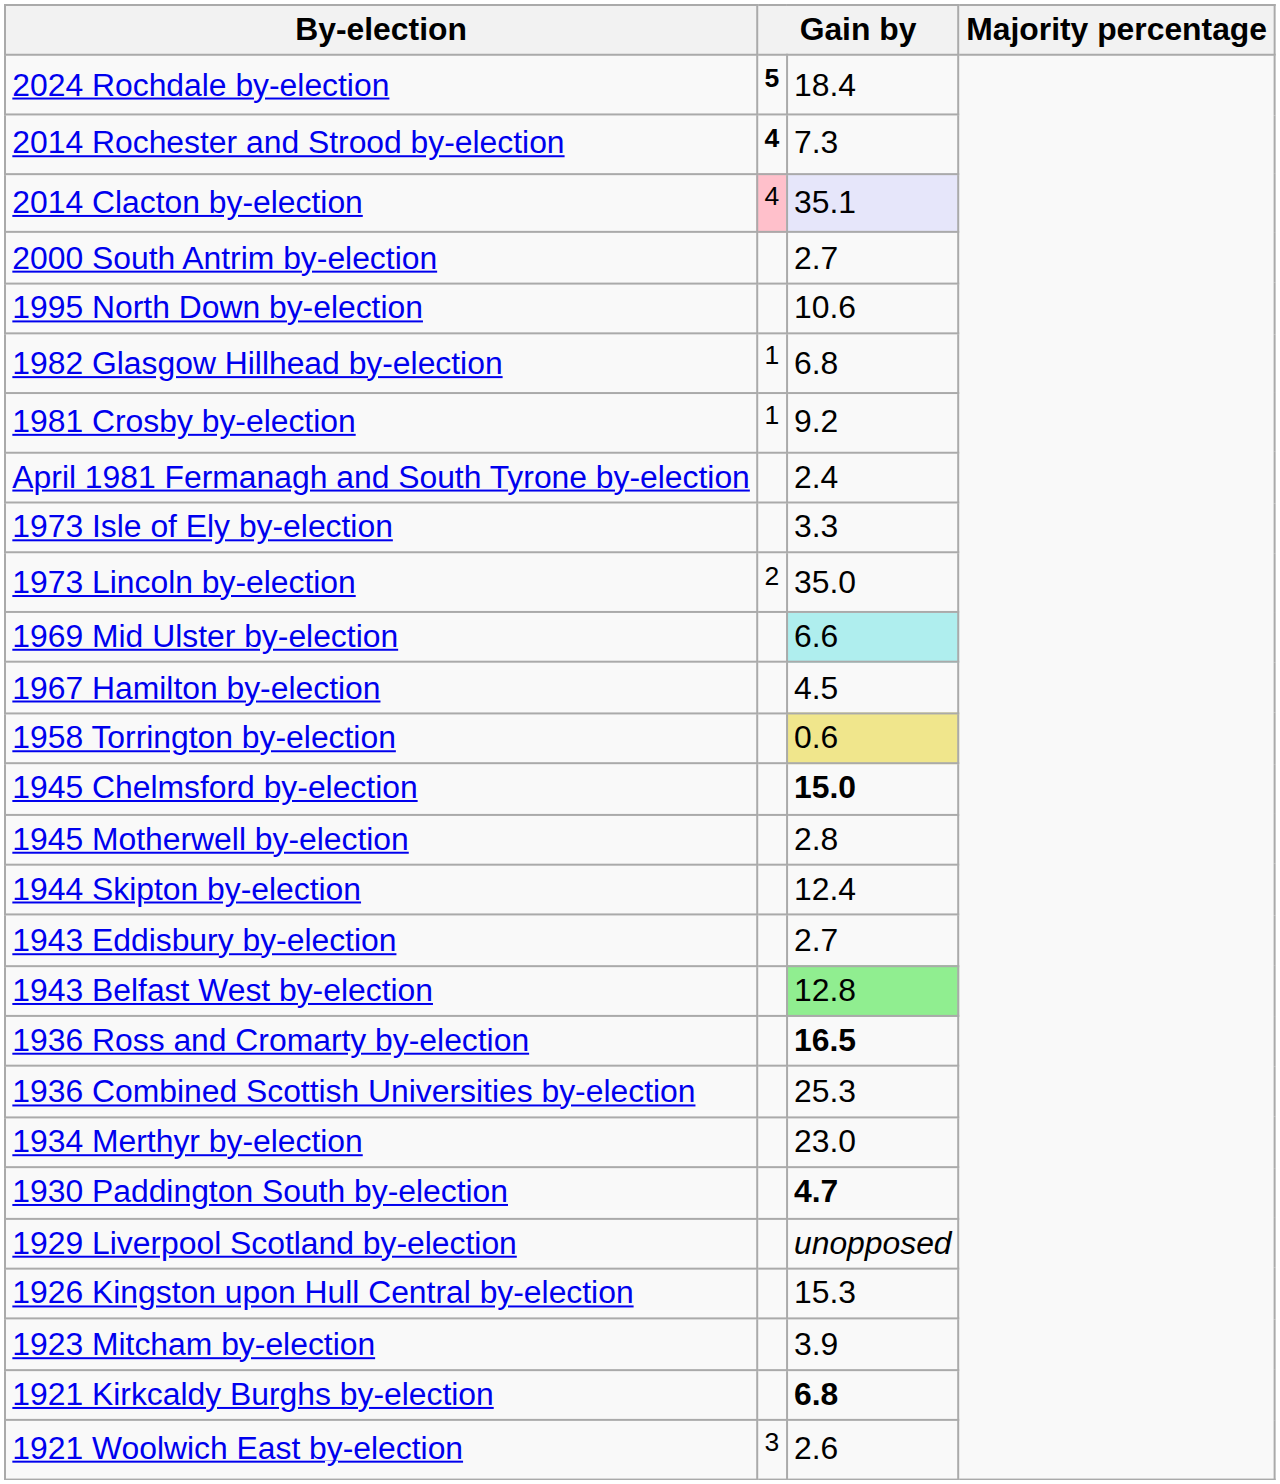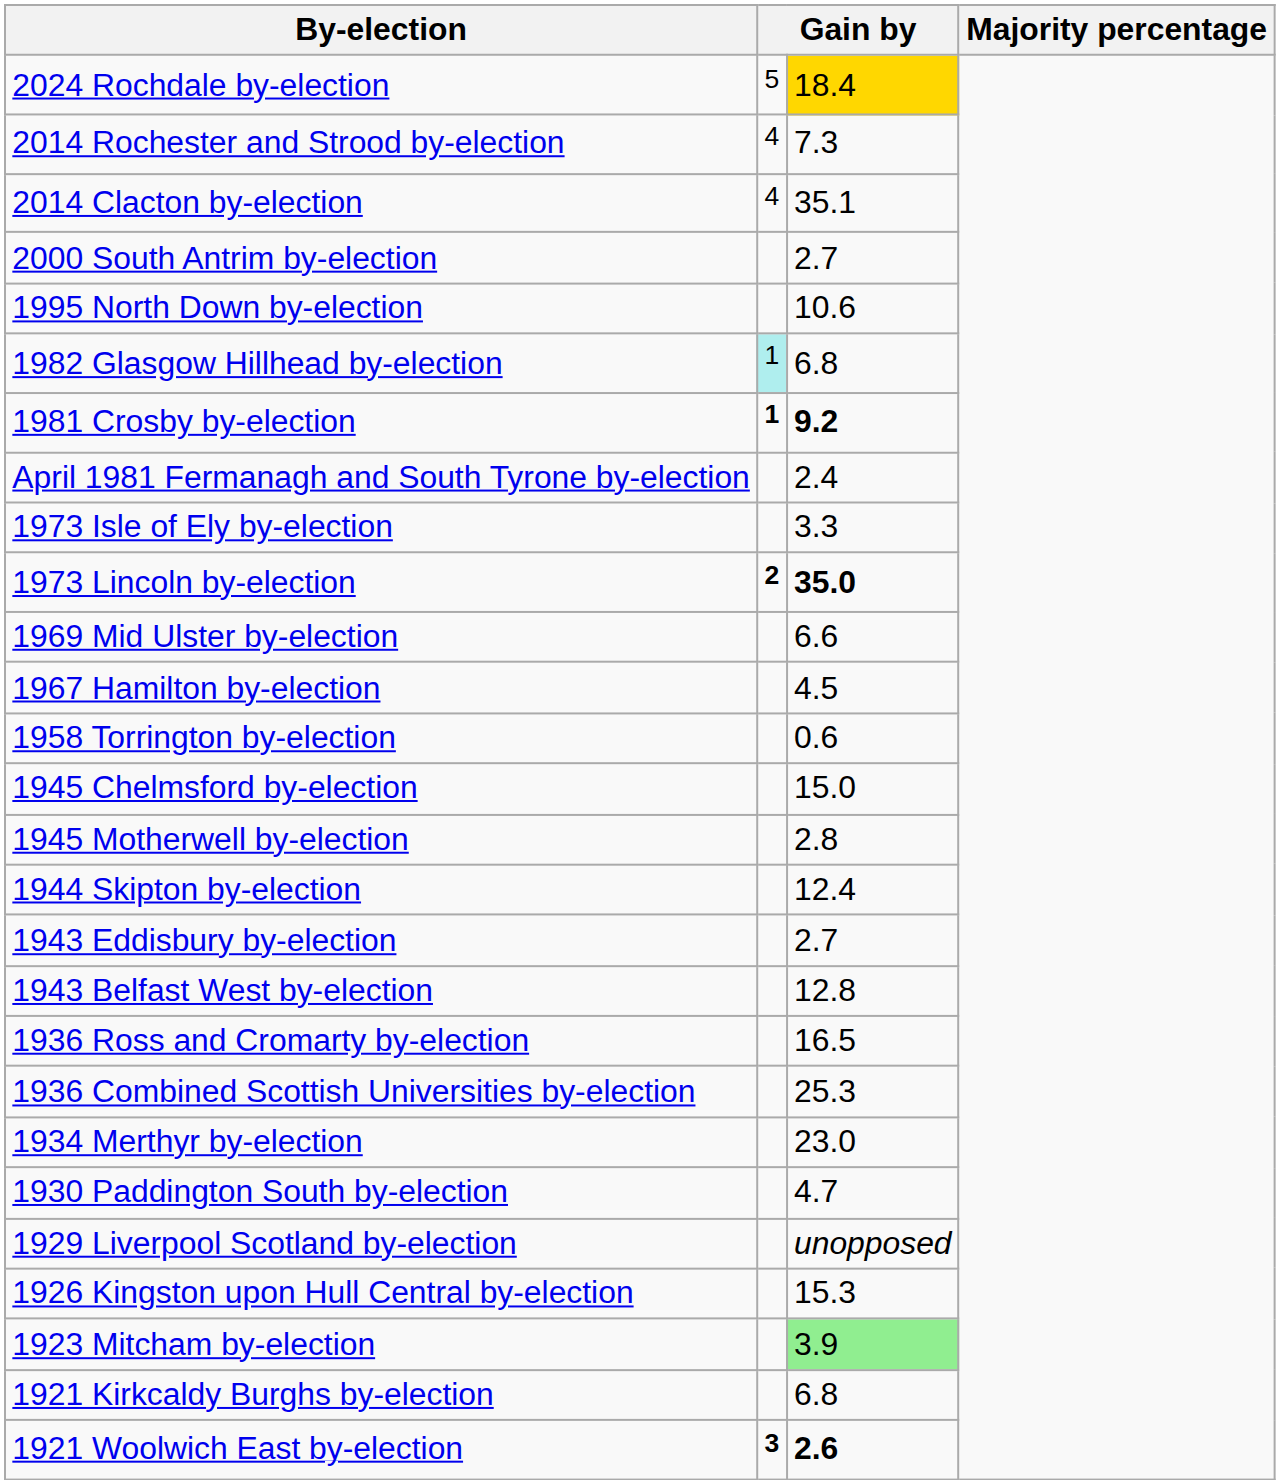(772, 84) bold -> (772, 78) normal
(825, 84) no background -> (825, 84) gold background
(772, 143) bold -> (772, 137) normal
(772, 196) pink background -> (772, 196) no background
(825, 202) lavender background -> (825, 202) no background
(772, 356) no background -> (772, 356) paleturquoise background
(772, 415) normal -> (772, 421) bold
(816, 421) normal -> (816, 421) bold
(772, 575) normal -> (772, 582) bold
(825, 582) normal -> (825, 582) bold
(816, 636) paleturquoise background -> (816, 636) no background
(816, 737) khaki background -> (816, 737) no background
(825, 788) bold -> (825, 788) normal
(825, 990) lightgreen background -> (825, 990) no background
(825, 1040) bold -> (825, 1040) normal
(816, 1192) bold -> (816, 1192) normal
(816, 1343) no background -> (816, 1343) lightgreen background
(816, 1394) bold -> (816, 1394) normal
(772, 1442) normal -> (772, 1449) bold
(816, 1449) normal -> (816, 1449) bold
